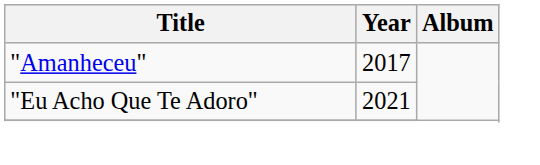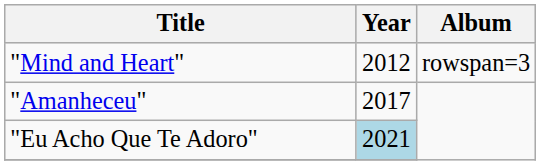+ row: (97, 62)
(386, 100) no background -> (386, 139) lightblue background
